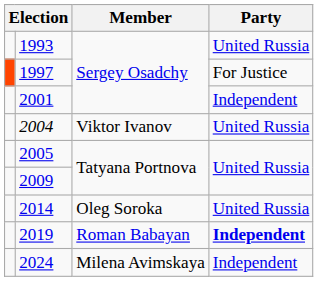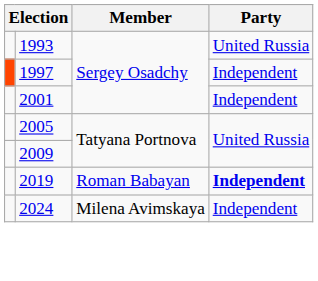(250, 72) For Justice -> (255, 72) Independent
- row: (36, 126)
- row: (36, 208)
